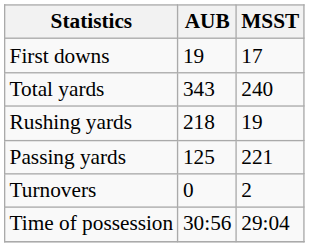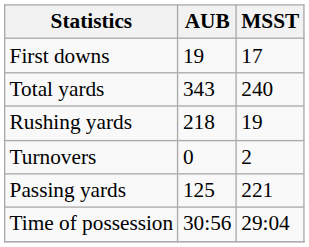rows swapped: (68, 156) <-> (53, 190)
